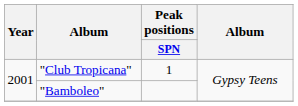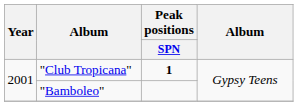(169, 69) normal -> (169, 69) bold
